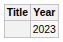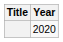(44, 29) 2023 -> (44, 29) 2020
